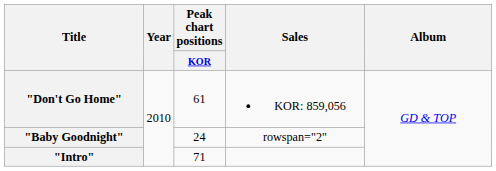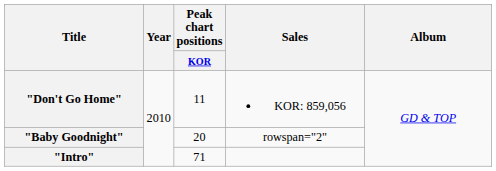(199, 99) 61 -> (199, 99) 11
(199, 137) 24 -> (199, 137) 20
